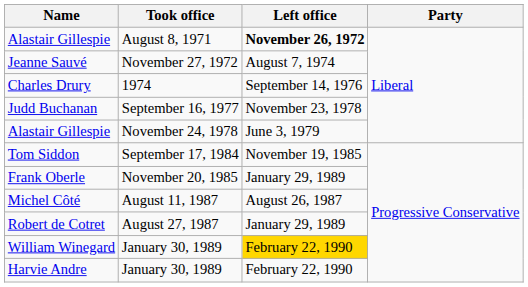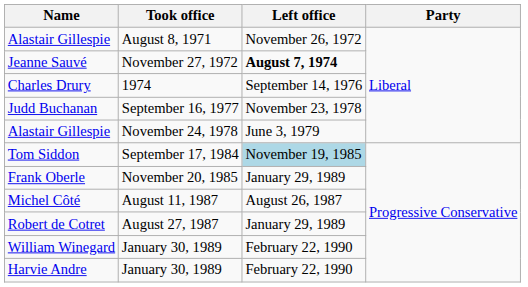(305, 39) bold -> (303, 39) normal
(290, 62) normal -> (291, 62) bold
(303, 154) no background -> (303, 154) lightblue background
(299, 246) gold background -> (299, 246) no background
